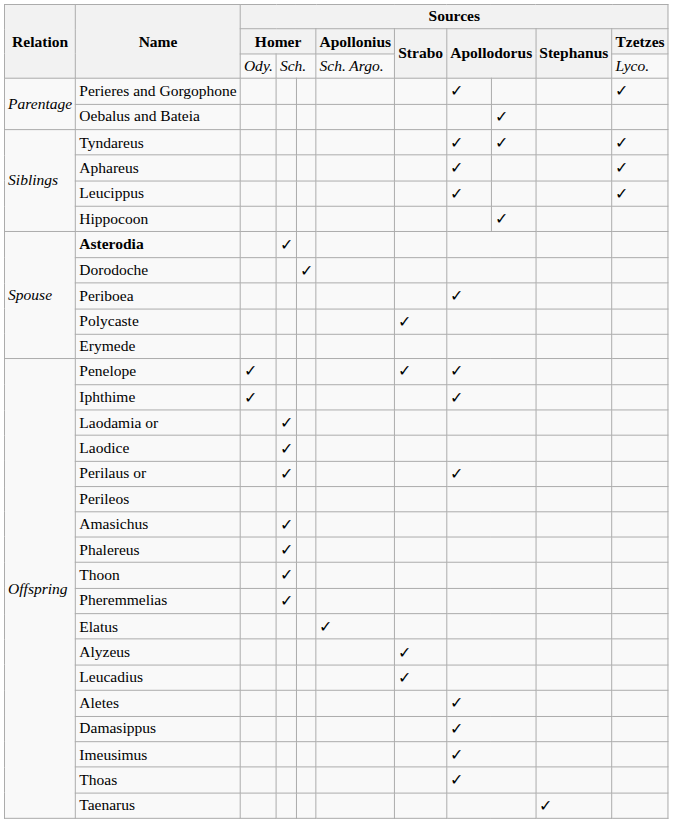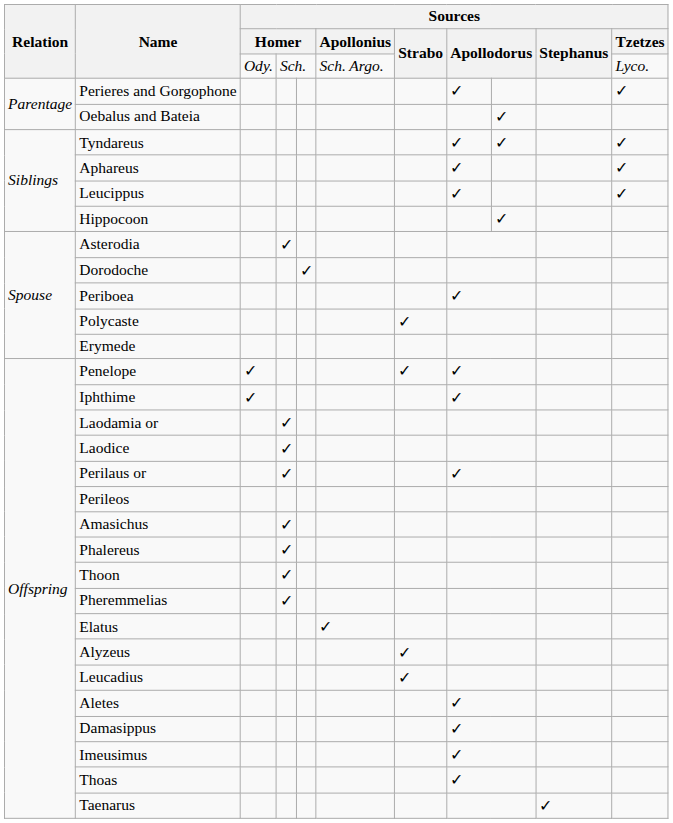(111, 244) bold -> (109, 244) normal
